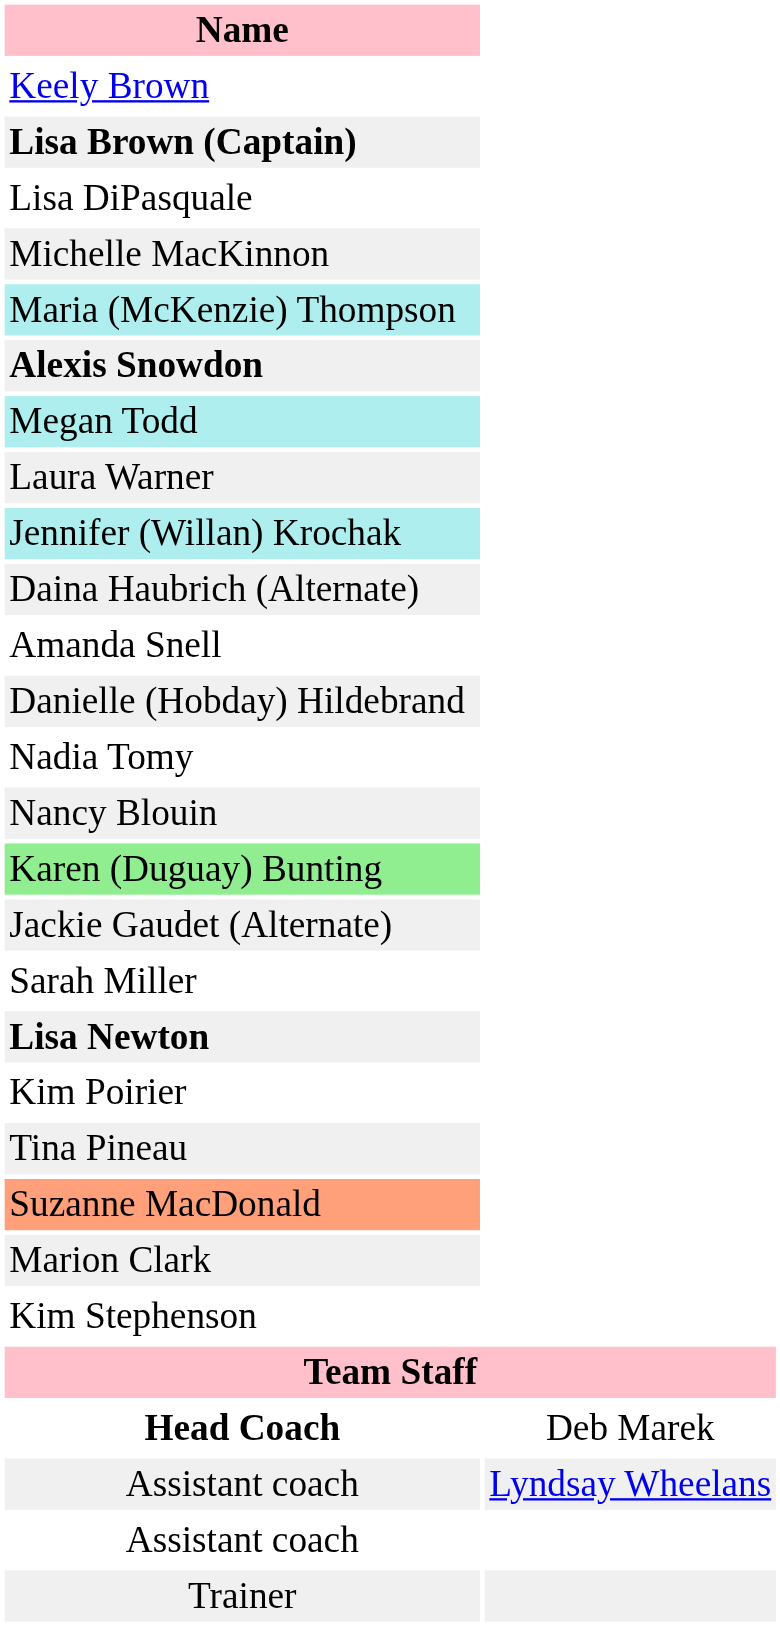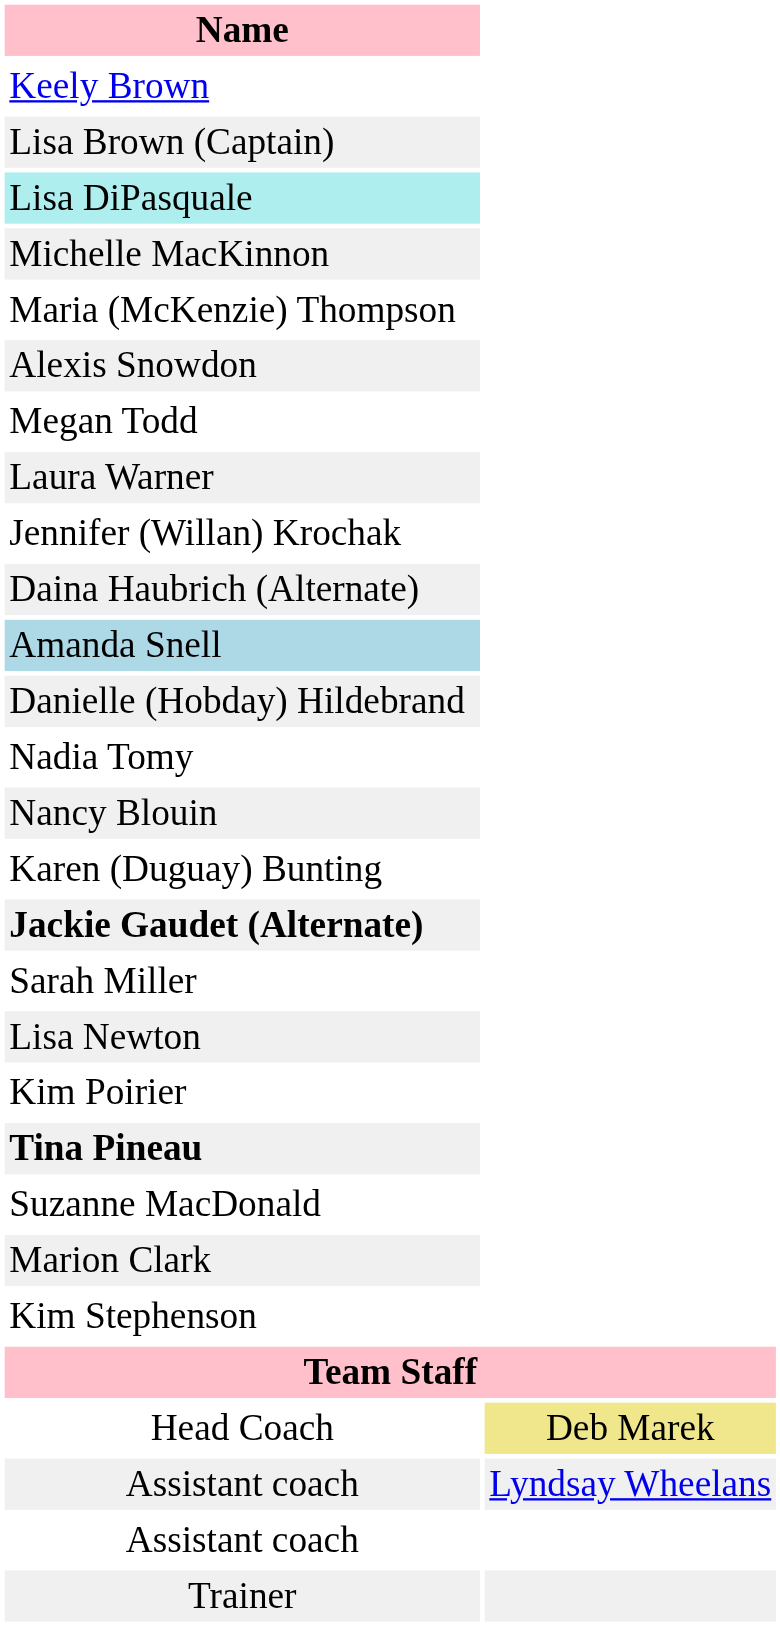(183, 141) bold -> (172, 141) normal
(131, 197) no background -> (131, 197) paleturquoise background
(233, 309) paleturquoise background -> (233, 309) no background
(136, 365) bold -> (133, 365) normal
(103, 421) paleturquoise background -> (103, 421) no background
(205, 532) paleturquoise background -> (205, 532) no background
(115, 644) no background -> (115, 644) lightblue background
(196, 868) lightgreen background -> (196, 868) no background
(201, 924) normal -> (216, 924) bold
(109, 1036) bold -> (105, 1036) normal
(98, 1148) normal -> (106, 1148) bold
(165, 1203) lightsalmon background -> (165, 1203) no background
(242, 1427) bold -> (242, 1427) normal
(630, 1427) no background -> (630, 1427) khaki background
